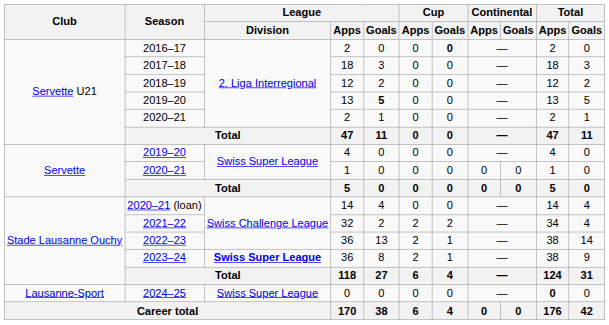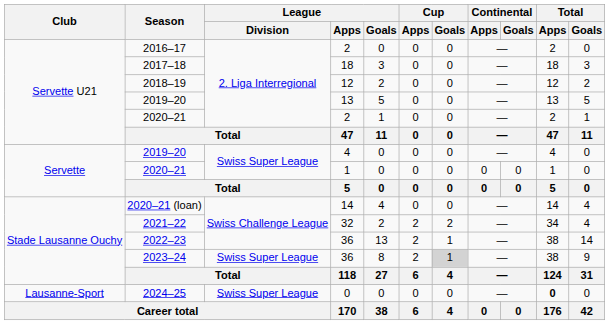(450, 48) bold -> (450, 48) normal
(381, 100) bold -> (381, 100) normal
(267, 258) bold -> (267, 258) normal
(450, 258) no background -> (450, 258) lightgrey background
